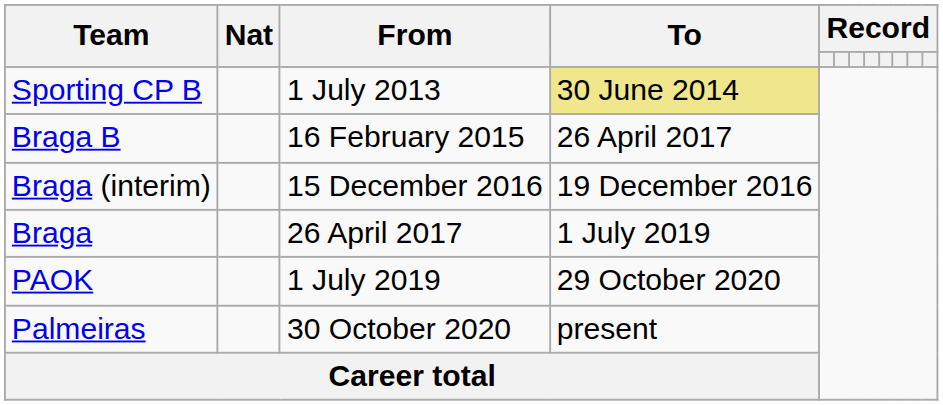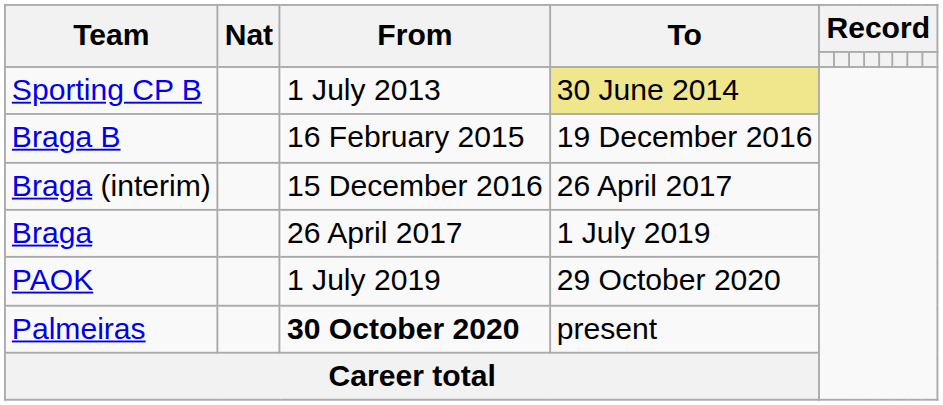(645, 137) 26 April 2017 -> (685, 137) 19 December 2016
(685, 185) 19 December 2016 -> (645, 185) 26 April 2017
(399, 328) normal -> (403, 328) bold
